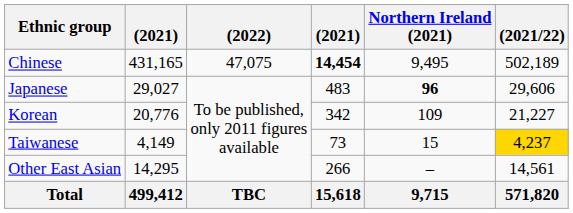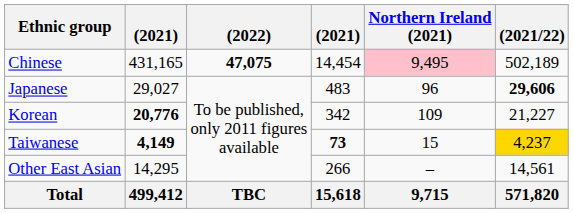(249, 62) normal -> (249, 62) bold
(338, 62) bold -> (338, 62) normal
(430, 62) no background -> (430, 62) pink background
(430, 89) bold -> (430, 89) normal
(532, 89) normal -> (532, 89) bold
(156, 115) normal -> (156, 115) bold
(156, 141) normal -> (156, 141) bold
(338, 141) normal -> (338, 141) bold
